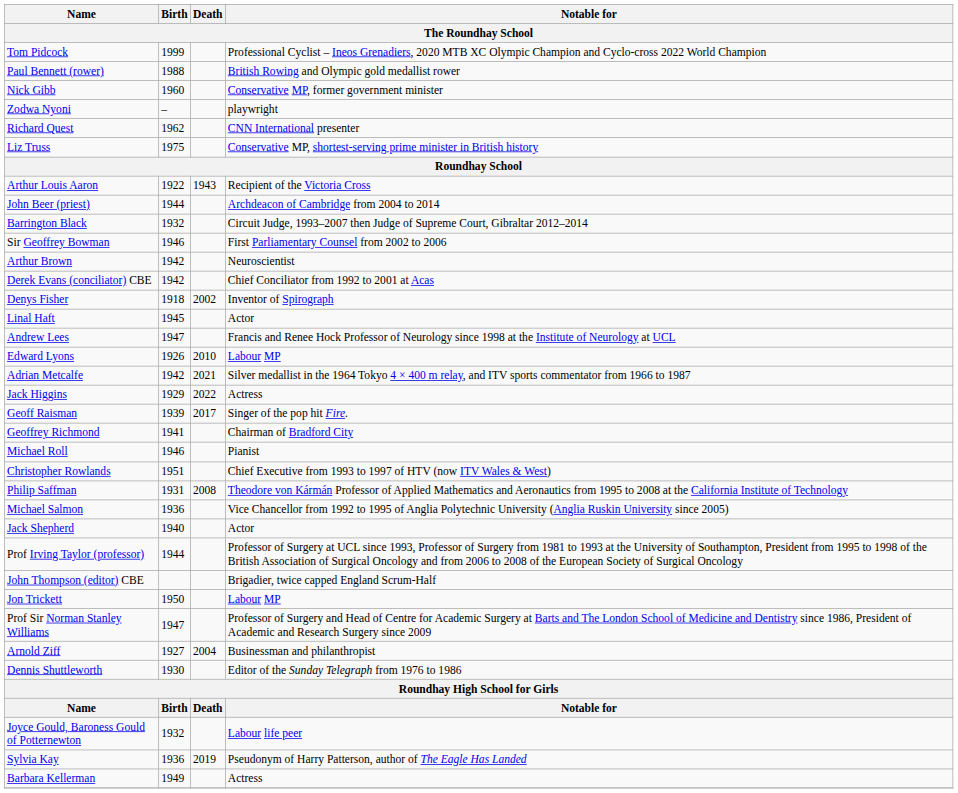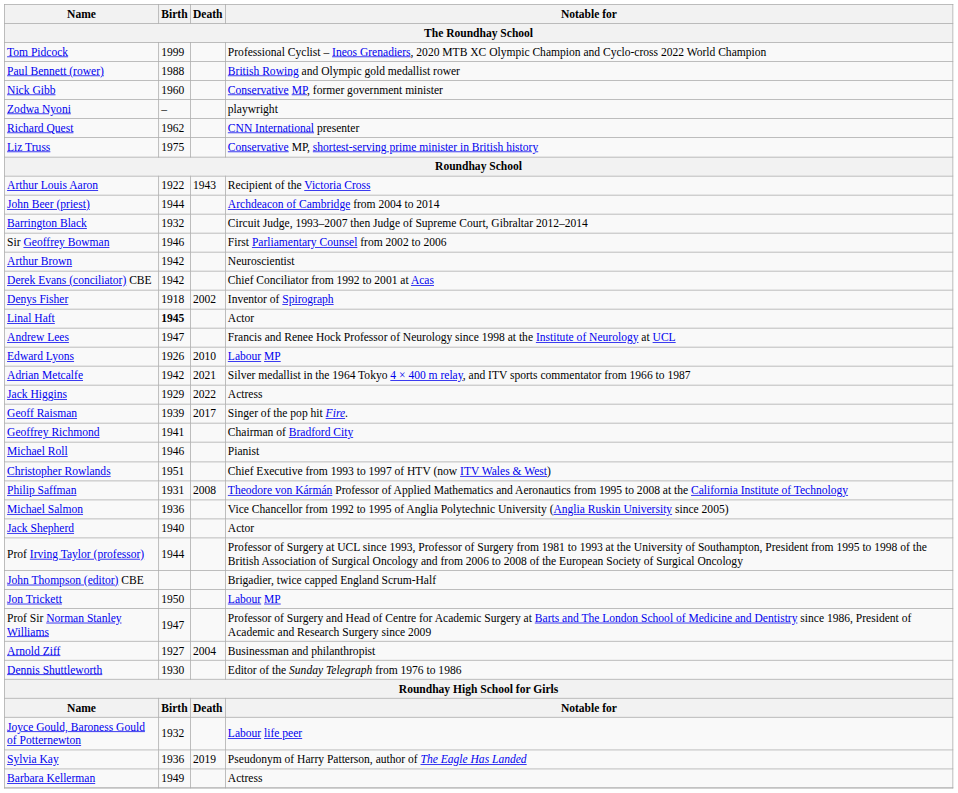(173, 318) normal -> (173, 318) bold
